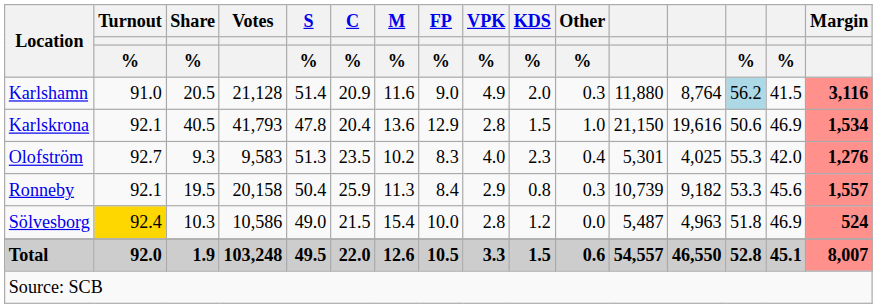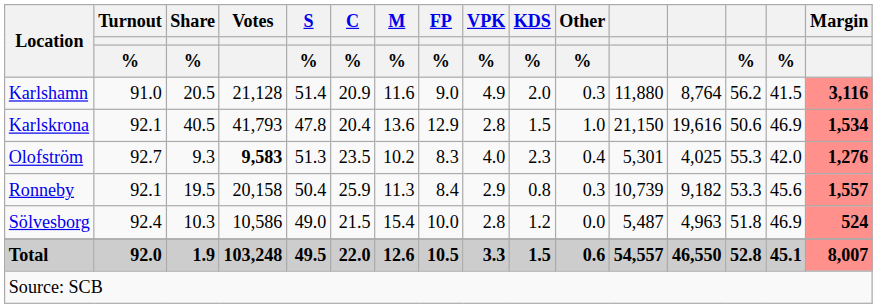(746, 93) lightblue background -> (746, 93) no background
(262, 158) normal -> (262, 158) bold
(146, 222) gold background -> (146, 222) no background
